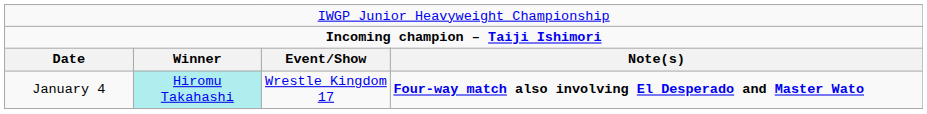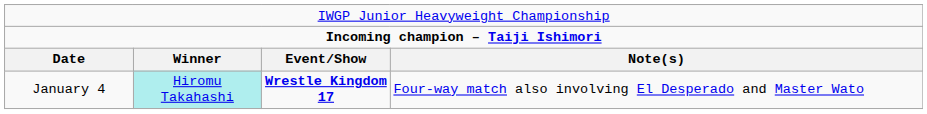(326, 89) normal -> (326, 89) bold
(629, 89) bold -> (629, 89) normal
